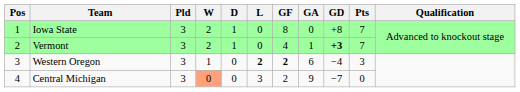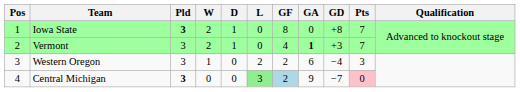(183, 29) normal -> (183, 29) bold
(311, 45) normal -> (311, 45) bold
(337, 45) bold -> (337, 45) normal
(260, 62) bold -> (260, 62) normal
(285, 62) bold -> (285, 62) normal
(183, 78) normal -> (183, 78) bold
(209, 78) lightsalmon background -> (209, 78) no background
(260, 78) no background -> (260, 78) lightgreen background
(285, 78) no background -> (285, 78) lightblue background
(362, 78) no background -> (362, 78) pink background
